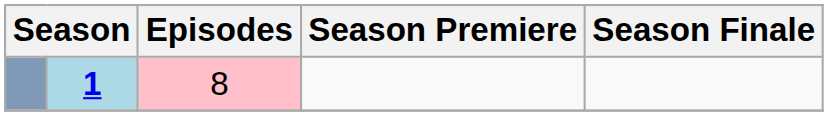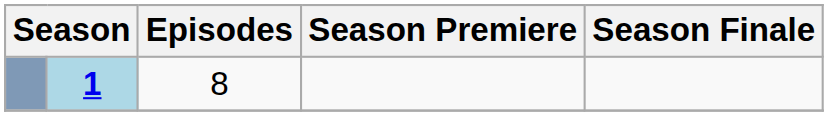(219, 83) pink background -> (219, 83) no background
